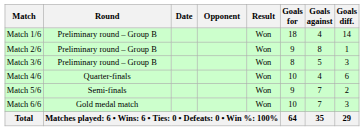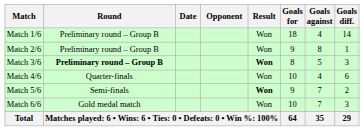(107, 62) normal -> (109, 62) bold
(263, 62) normal -> (264, 62) bold
(263, 90) normal -> (264, 90) bold
